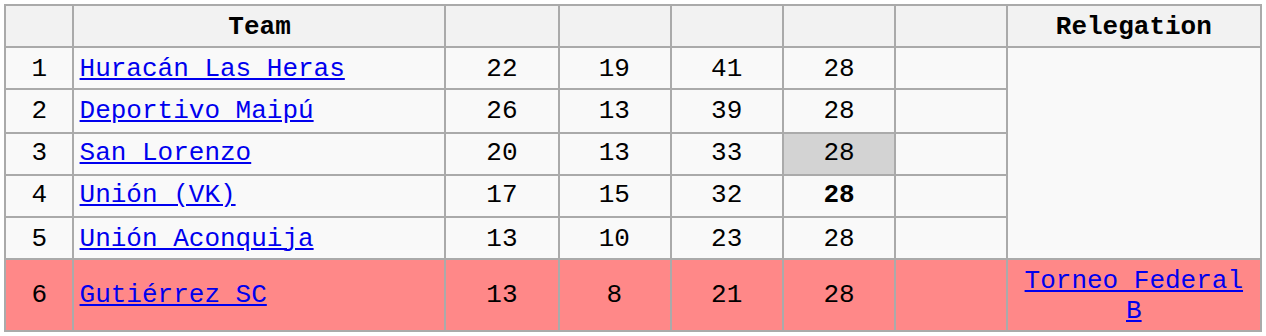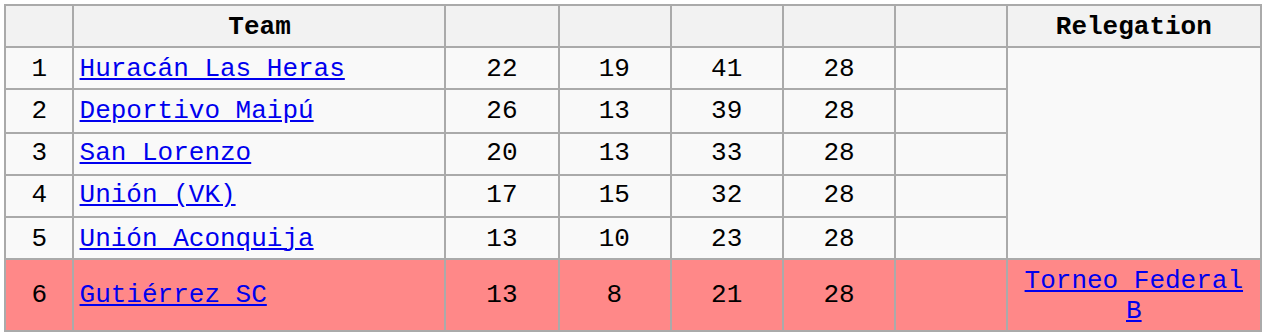(839, 153) lightgrey background -> (839, 153) no background
(839, 196) bold -> (839, 196) normal
